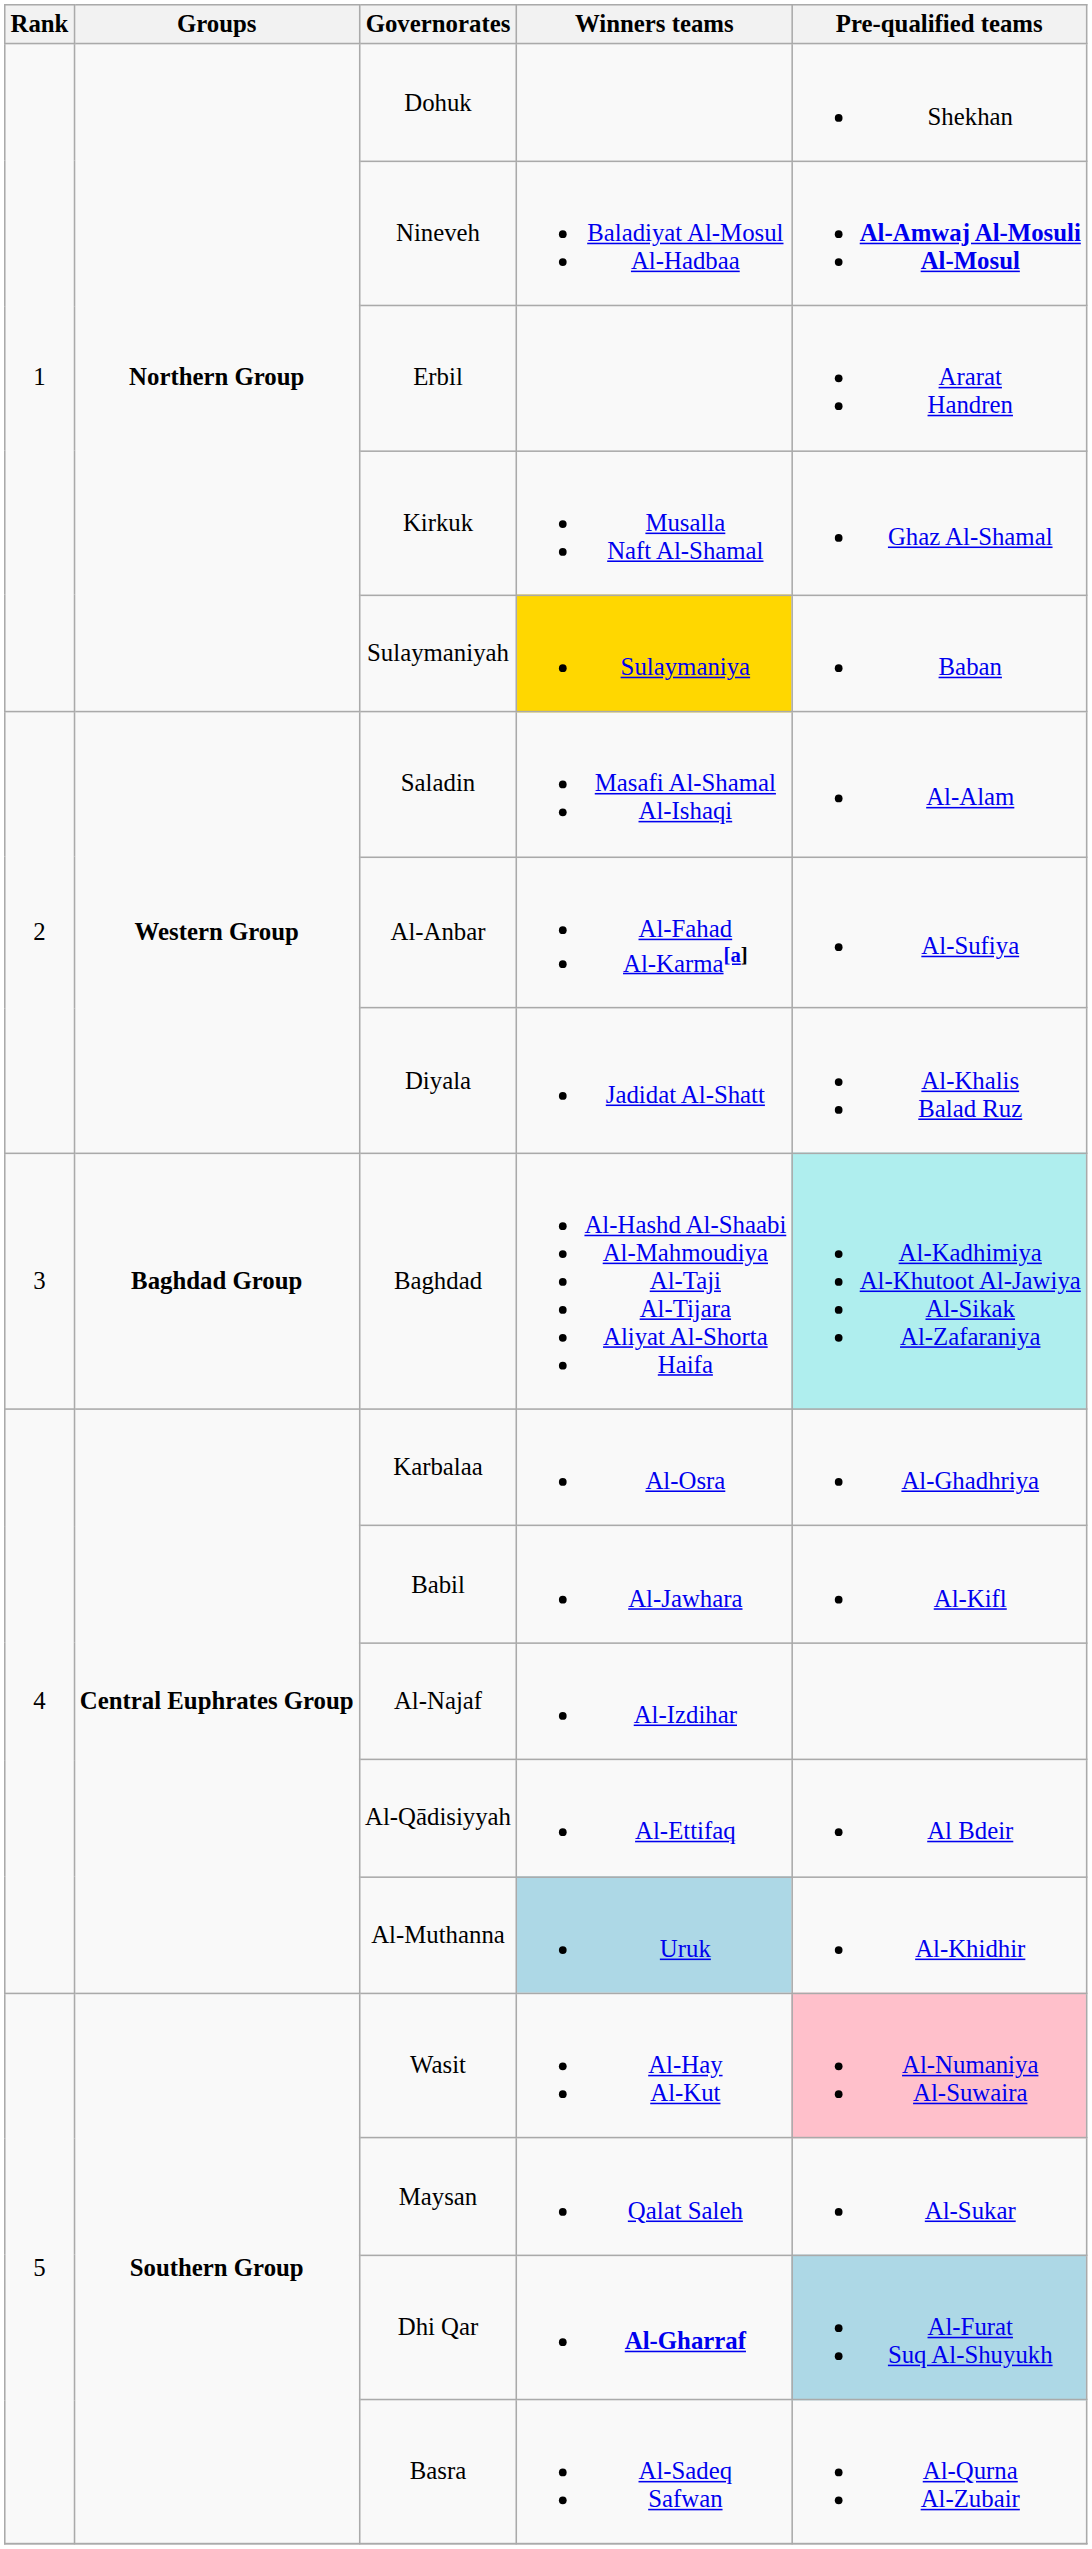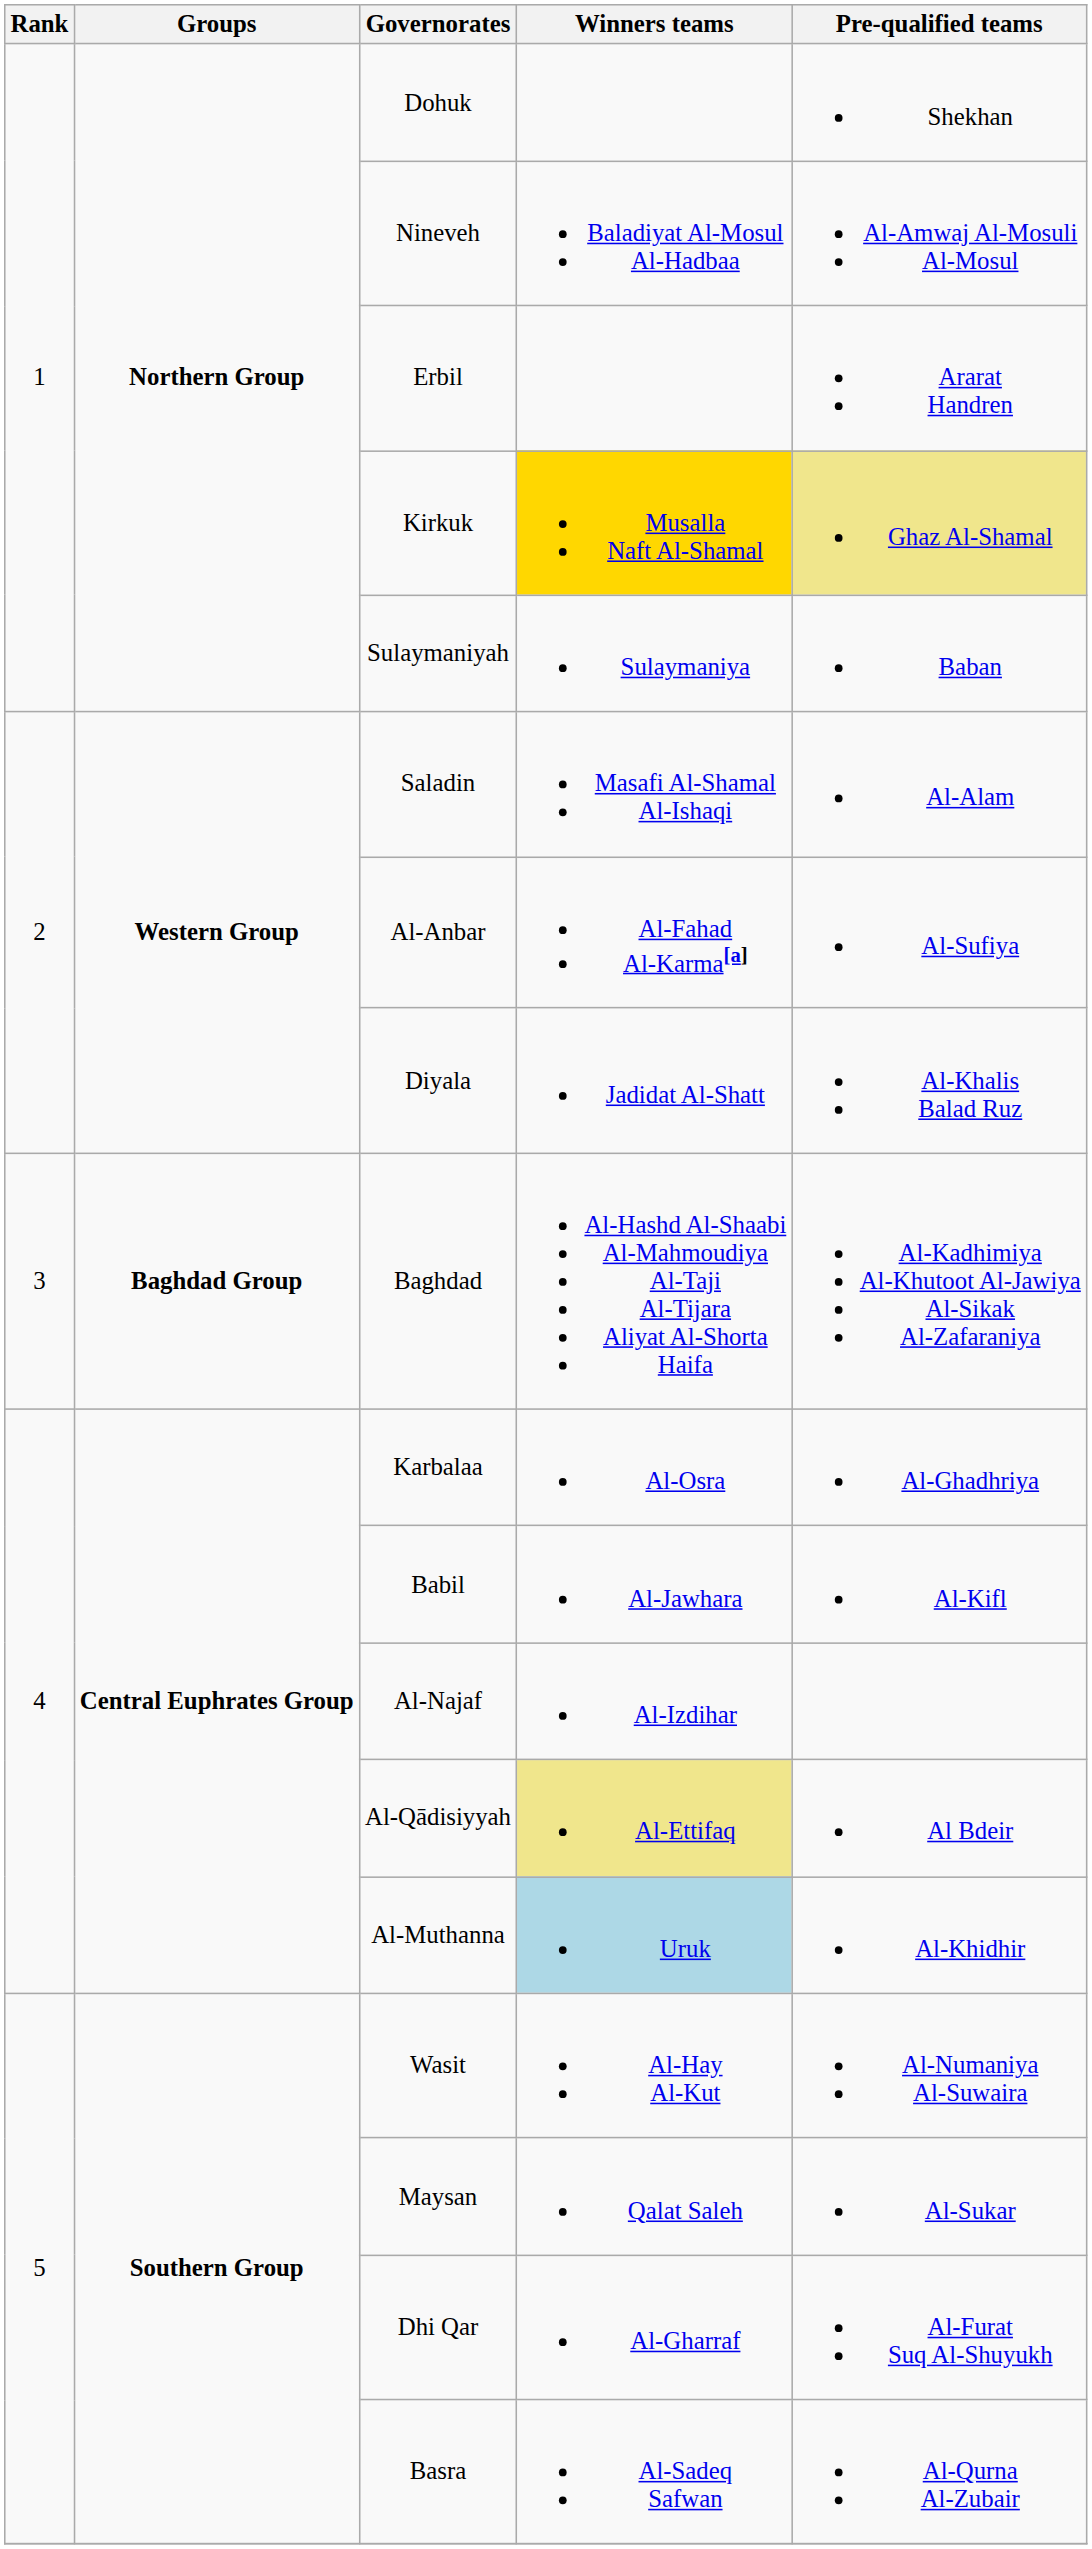(939, 247) bold -> (939, 247) normal
(654, 537) no background -> (654, 537) gold background
(939, 537) no background -> (939, 537) khaki background
(654, 667) gold background -> (654, 667) no background
(939, 1295) paleturquoise background -> (939, 1295) no background
(654, 1832) no background -> (654, 1832) khaki background
(939, 2080) pink background -> (939, 2080) no background
(654, 2341) bold -> (654, 2341) normal
(939, 2341) lightblue background -> (939, 2341) no background
